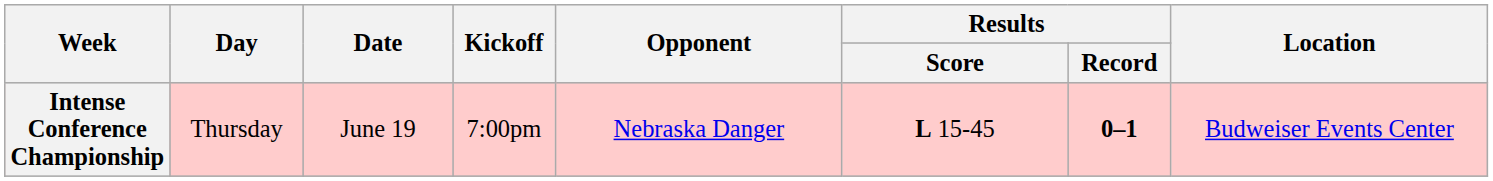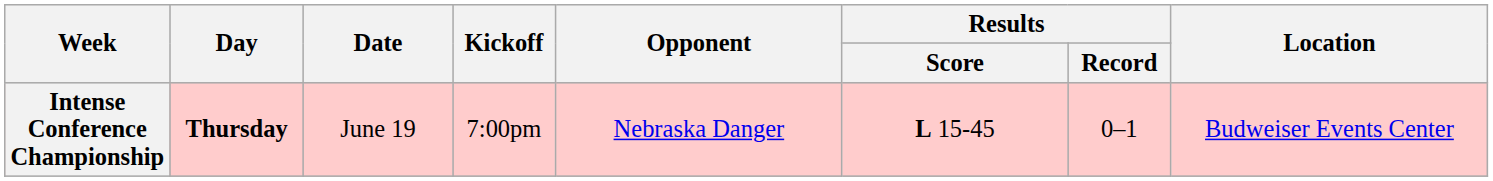(237, 129) normal -> (237, 129) bold
(1119, 129) bold -> (1119, 129) normal
